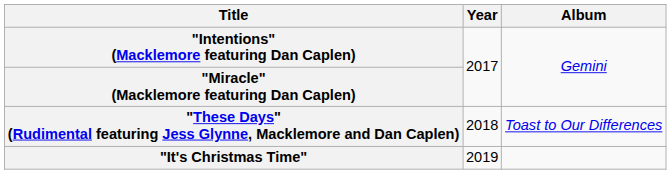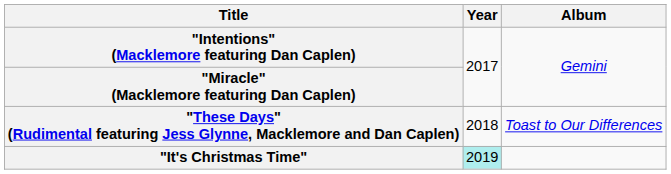(482, 157) no background -> (482, 157) paleturquoise background
